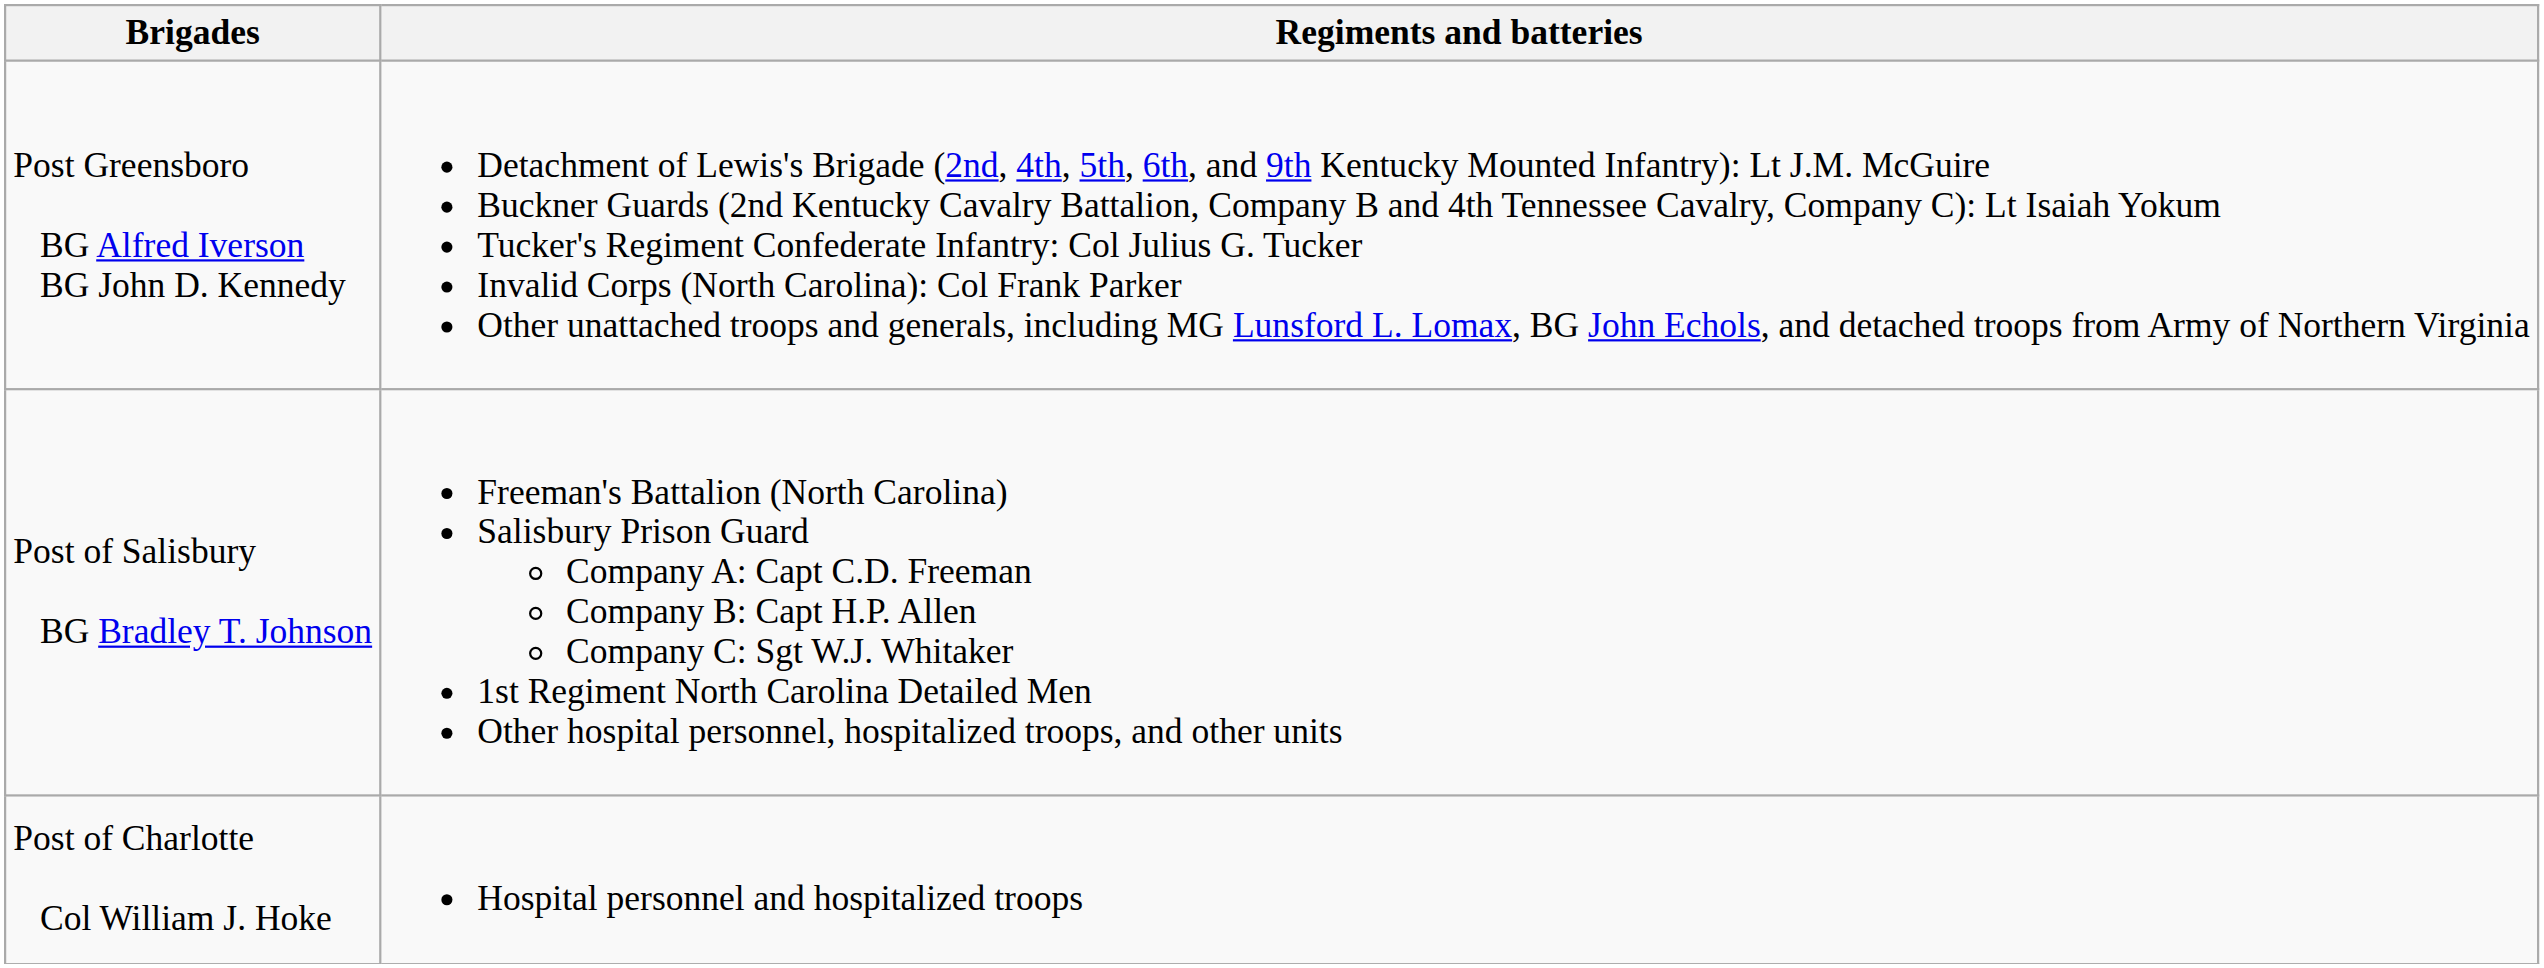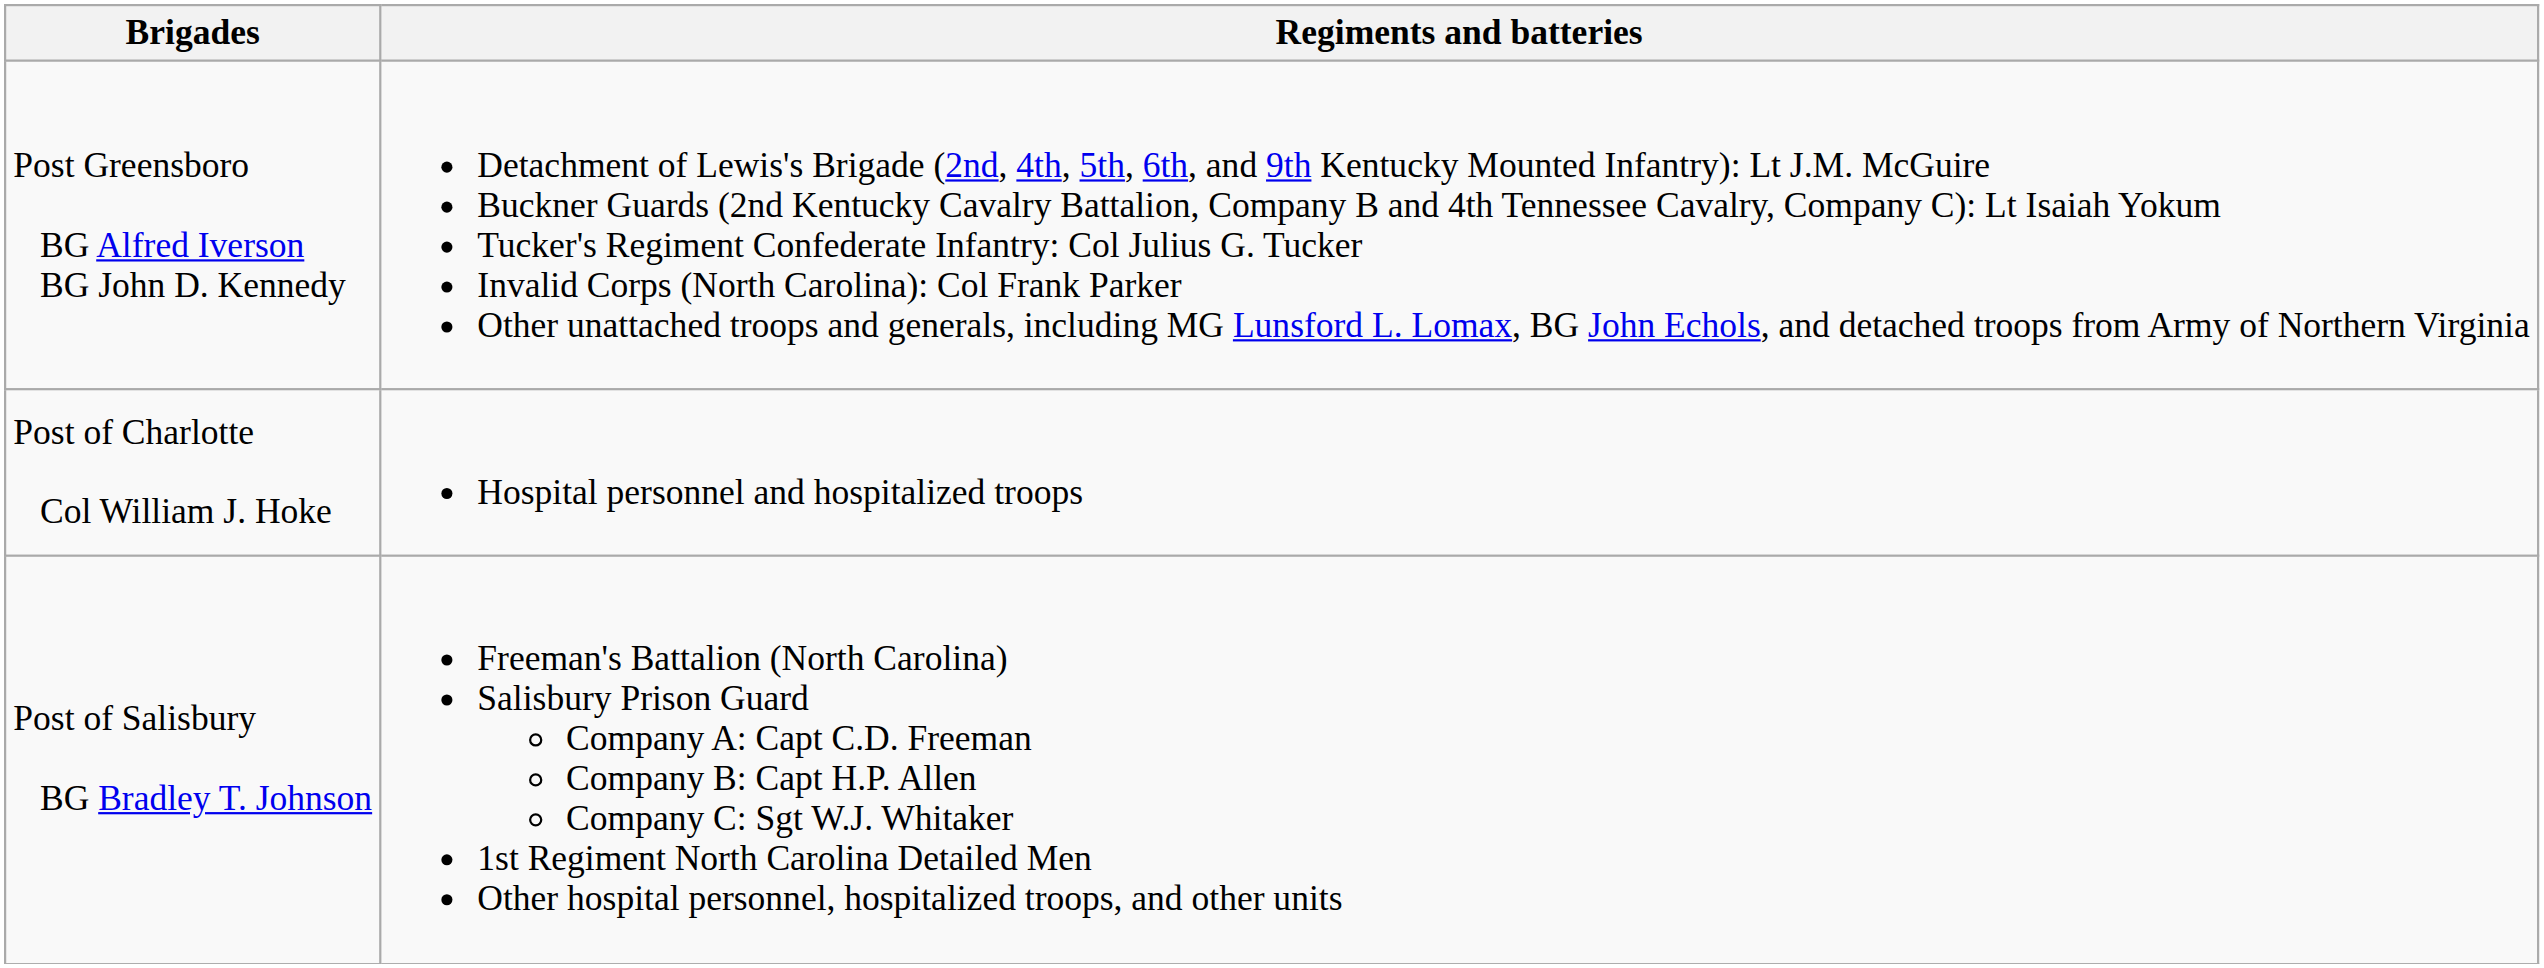rows swapped: (193, 591) <-> (173, 878)
